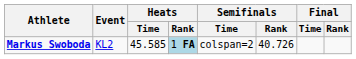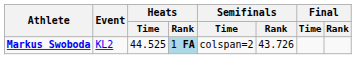(148, 45) 45.585 -> (148, 45) 44.525
(276, 45) 40.726 -> (276, 45) 43.726
